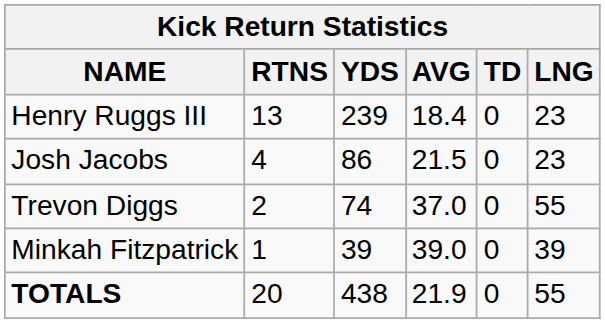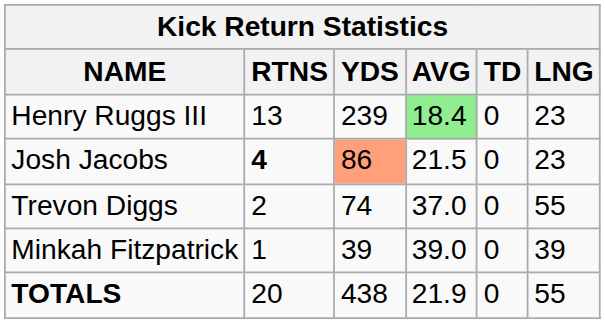(439, 116) no background -> (439, 116) lightgreen background
(259, 160) normal -> (259, 160) bold
(357, 160) no background -> (357, 160) lightsalmon background
